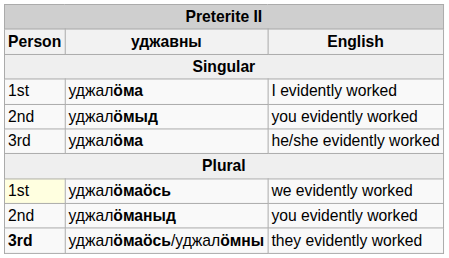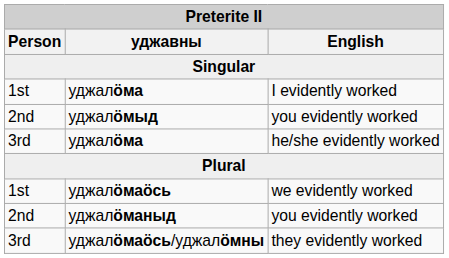(19, 191) lightyellow background -> (19, 191) no background
(20, 240) bold -> (19, 240) normal
